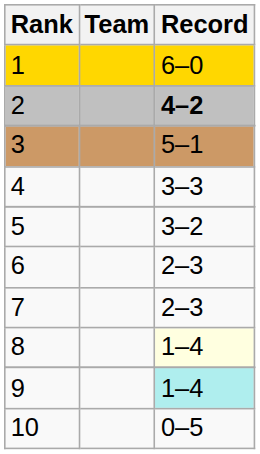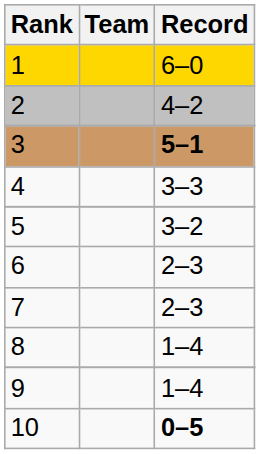(182, 105) bold -> (182, 105) normal
(182, 145) normal -> (182, 145) bold
(182, 347) lightyellow background -> (182, 347) no background
(182, 387) paleturquoise background -> (182, 387) no background
(182, 428) normal -> (182, 428) bold
